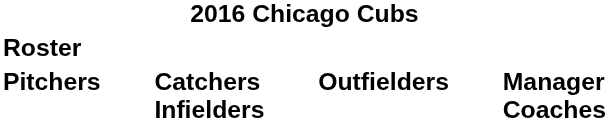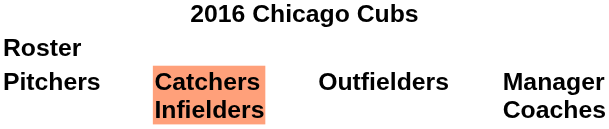(209, 95) no background -> (209, 95) lightsalmon background
